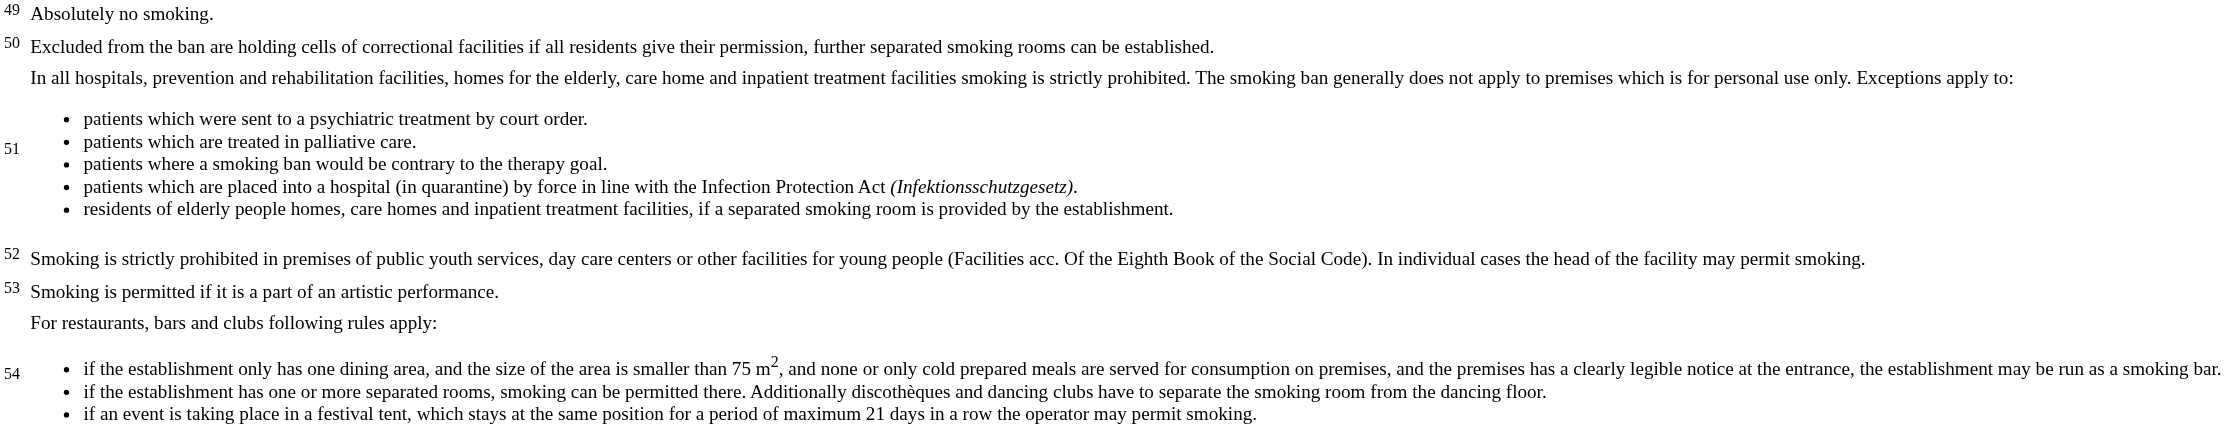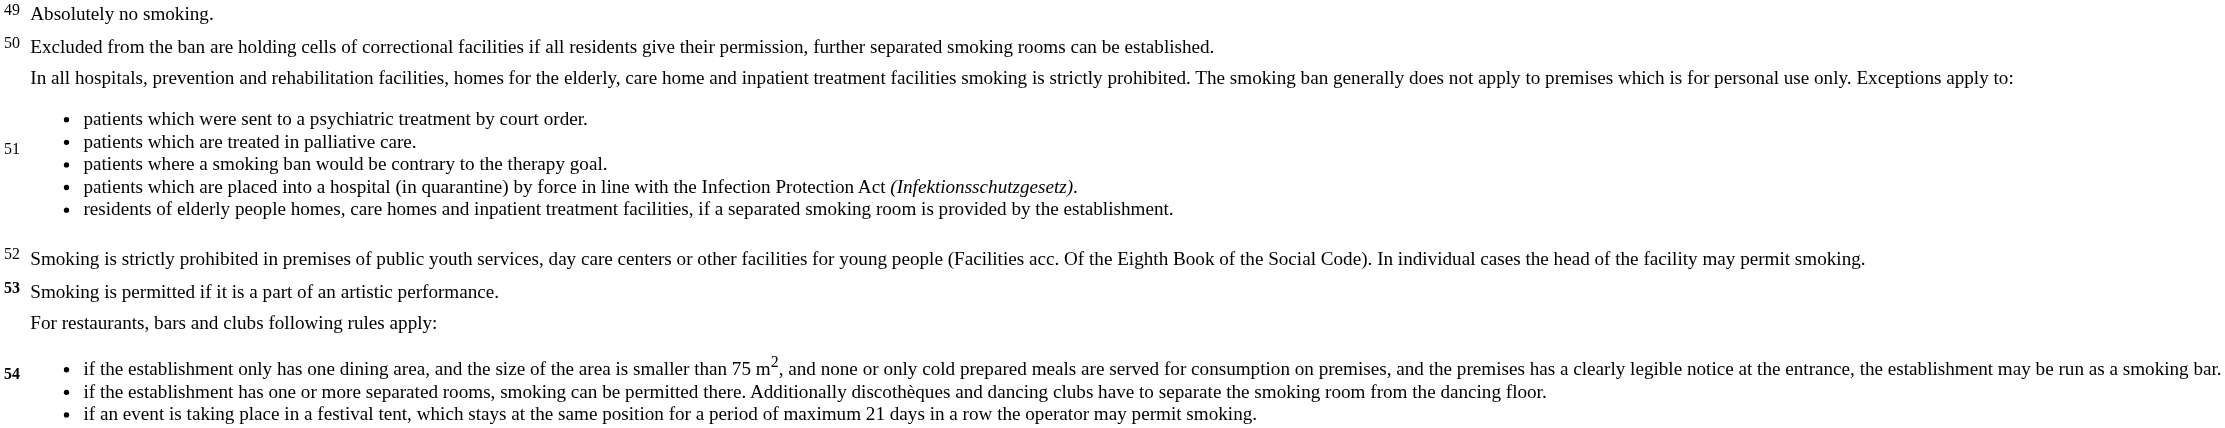(12, 287) normal -> (12, 291) bold
(12, 374) normal -> (12, 377) bold
